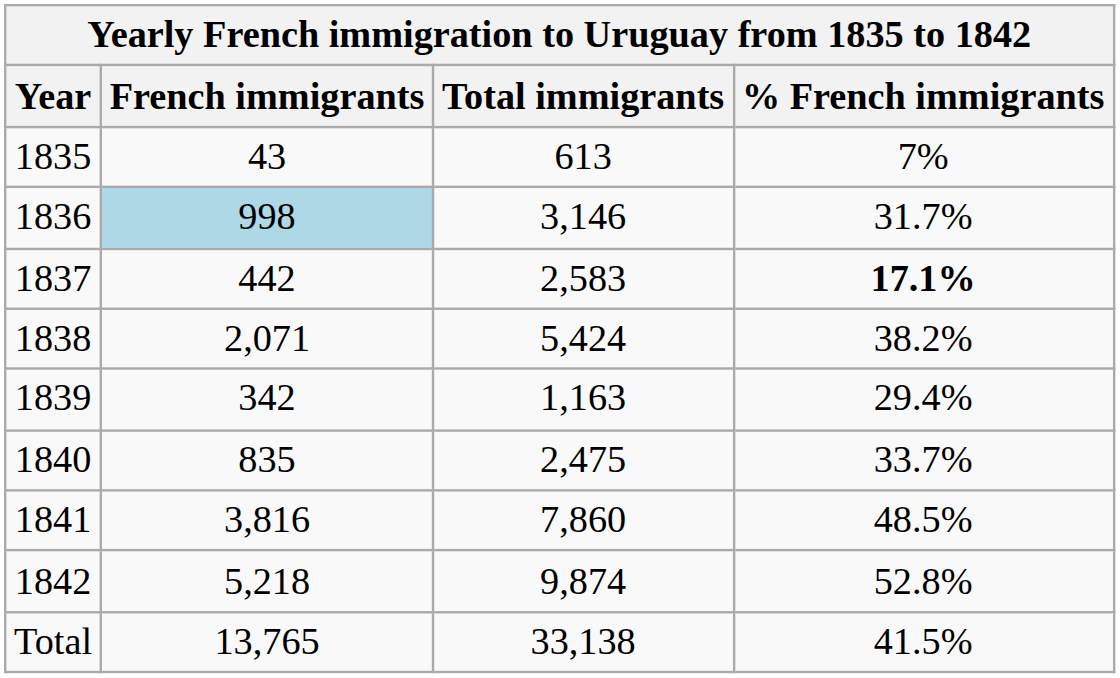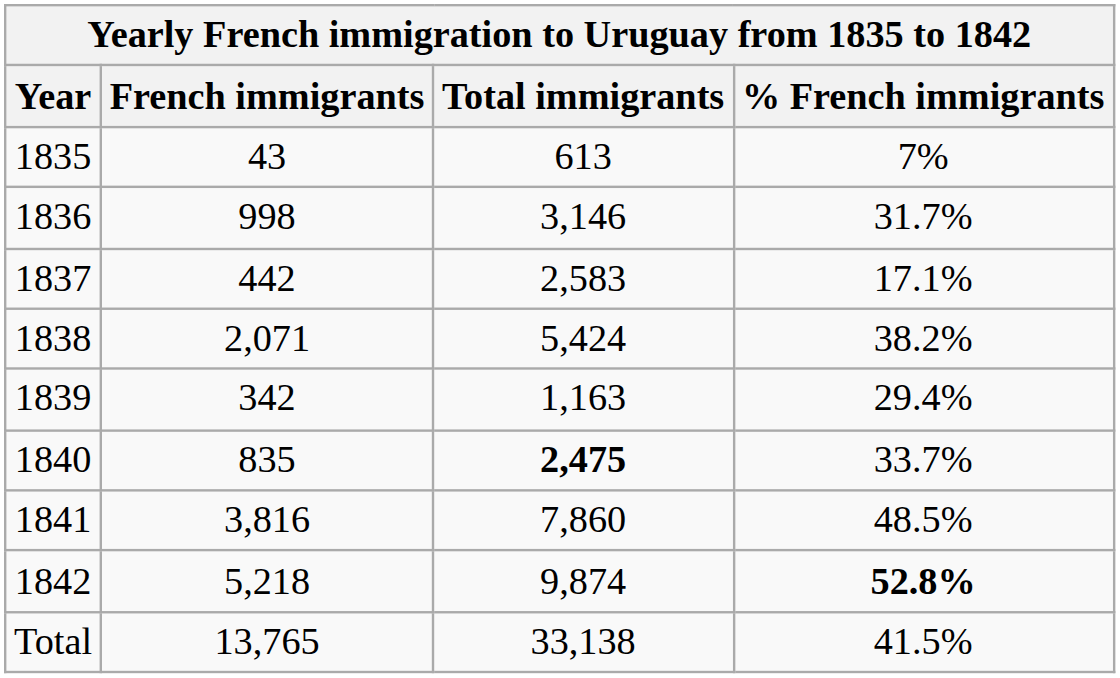(267, 216) lightblue background -> (267, 216) no background
(923, 277) bold -> (923, 277) normal
(583, 459) normal -> (583, 459) bold
(923, 580) normal -> (923, 580) bold
